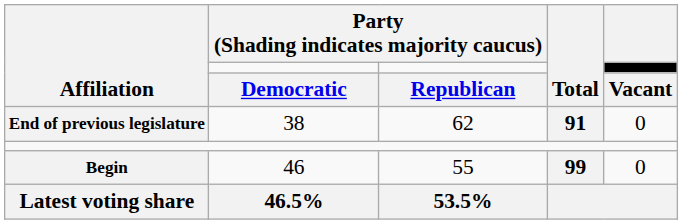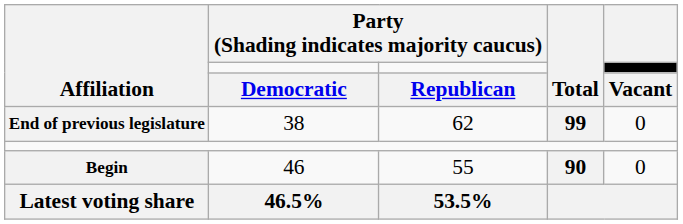(575, 123) 91 -> (575, 123) 99
(575, 167) 99 -> (575, 167) 90
